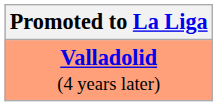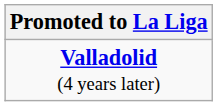(109, 69) lightsalmon background -> (109, 69) no background
